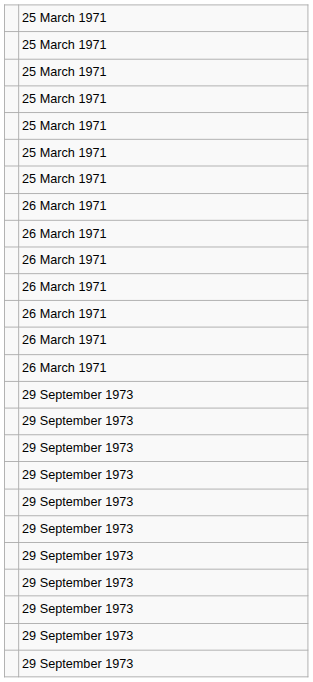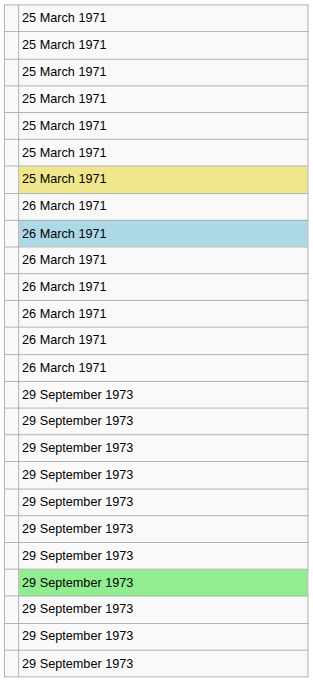(64, 179) no background -> (64, 179) khaki background
(64, 233) no background -> (64, 233) lightblue background
(78, 582) no background -> (78, 582) lightgreen background
